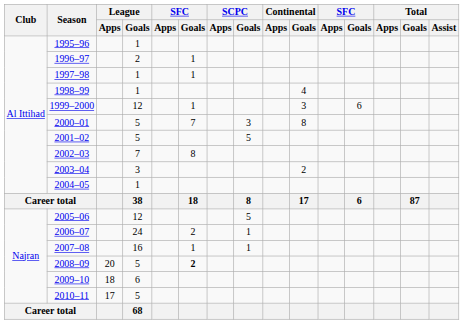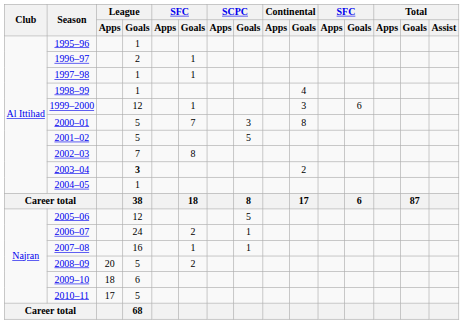(137, 169) normal -> (137, 169) bold
(193, 264) bold -> (193, 264) normal
